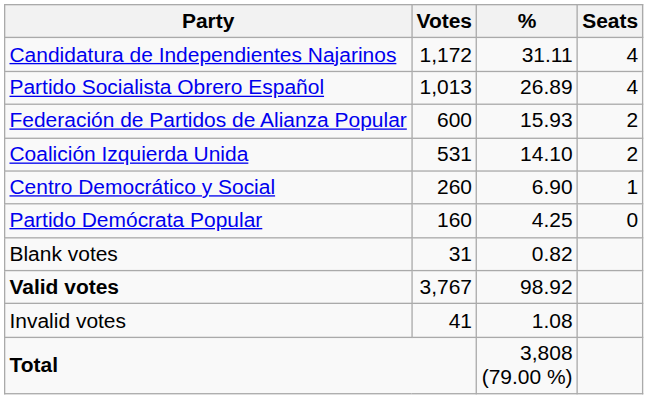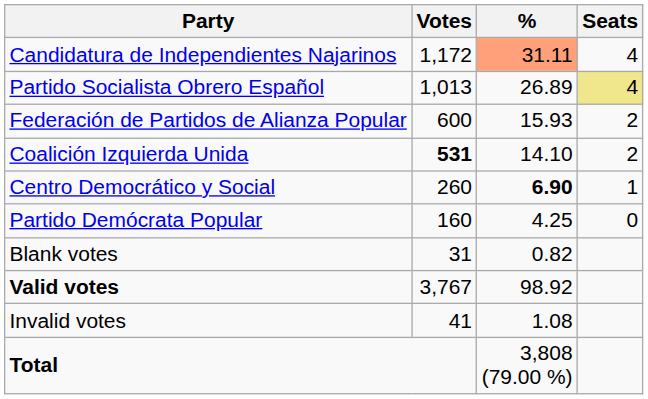(547, 54) no background -> (547, 54) lightsalmon background
(632, 87) no background -> (632, 87) khaki background
(455, 154) normal -> (455, 154) bold
(552, 187) normal -> (552, 187) bold
